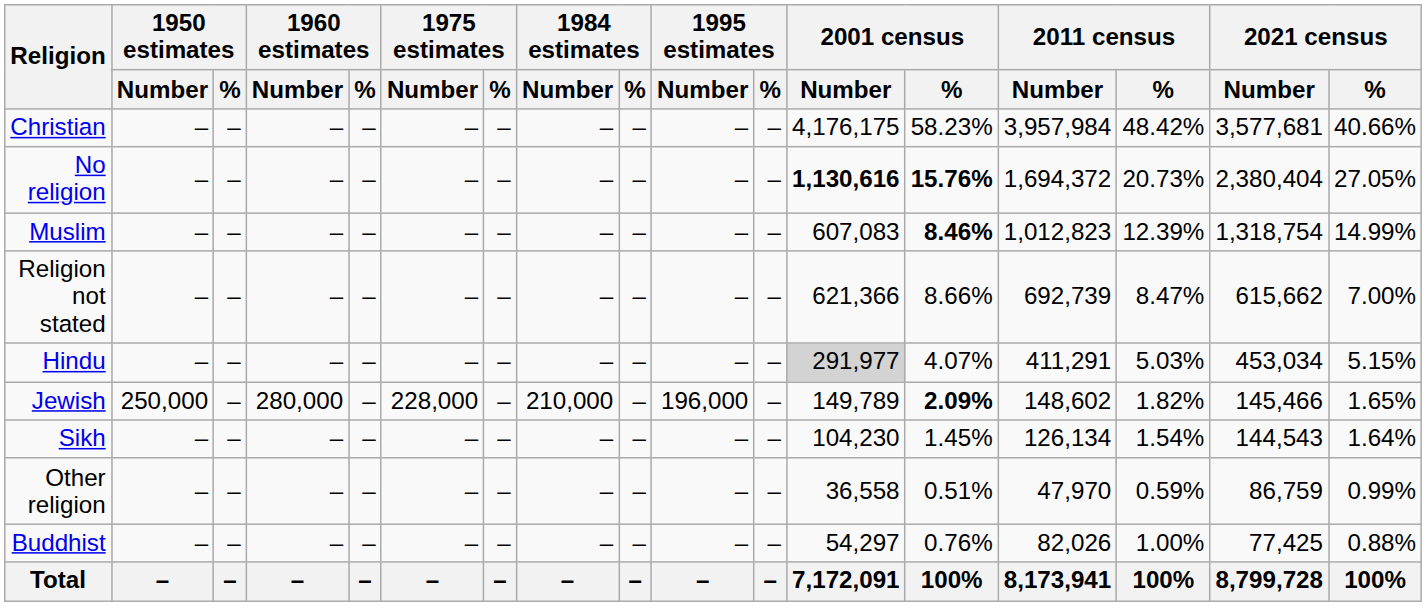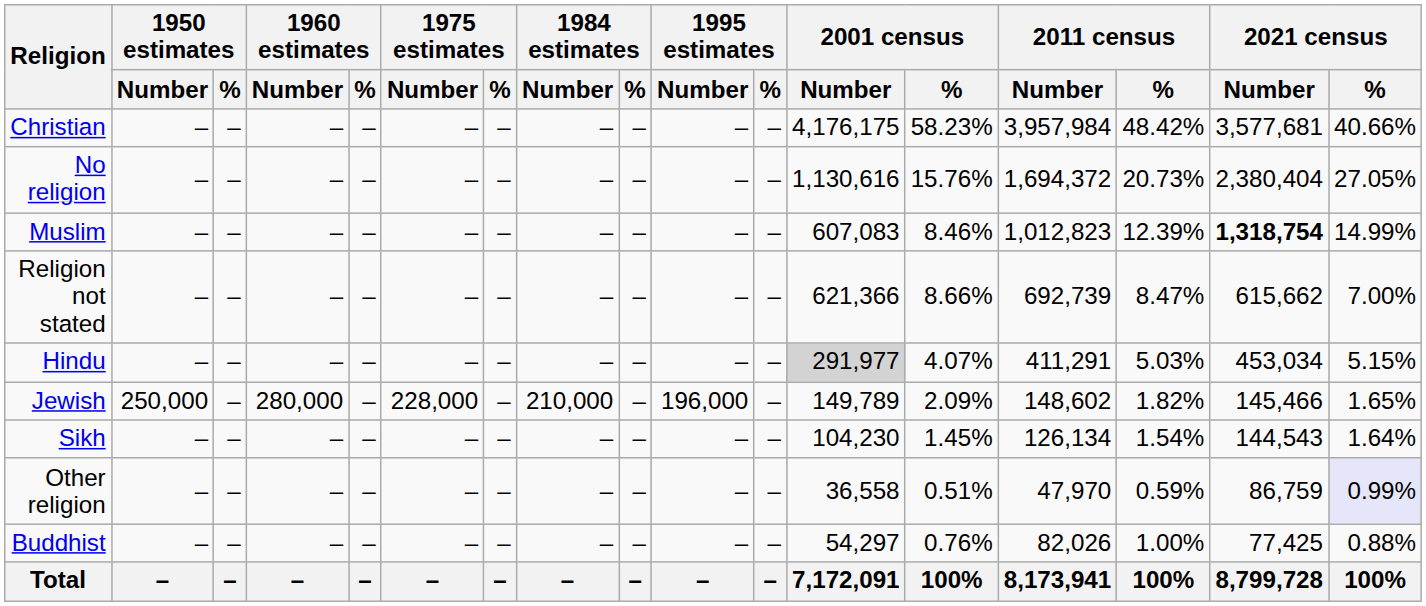(846, 179) bold -> (846, 179) normal
(952, 179) bold -> (952, 179) normal
(958, 231) bold -> (958, 231) normal
(1269, 231) normal -> (1269, 231) bold
(958, 400) bold -> (958, 400) normal
(1382, 490) no background -> (1382, 490) lavender background
